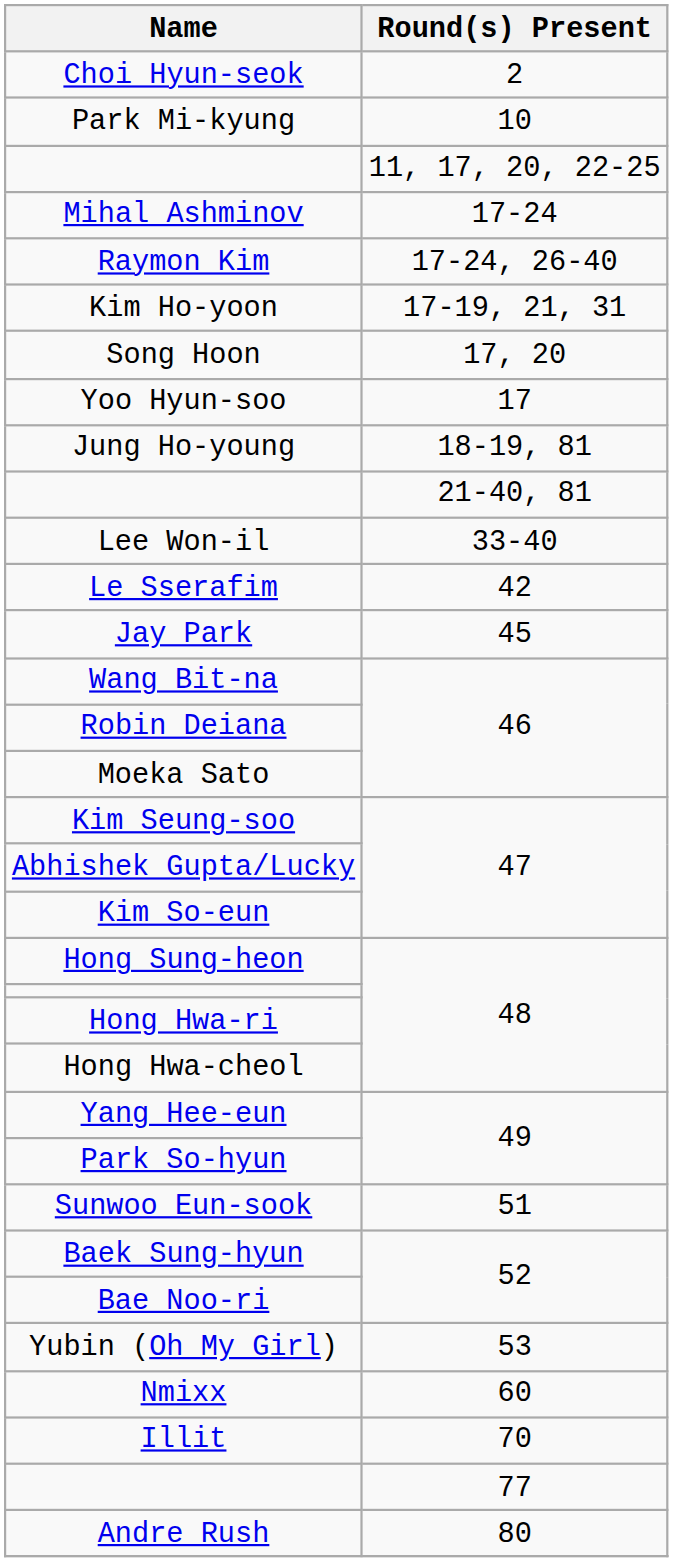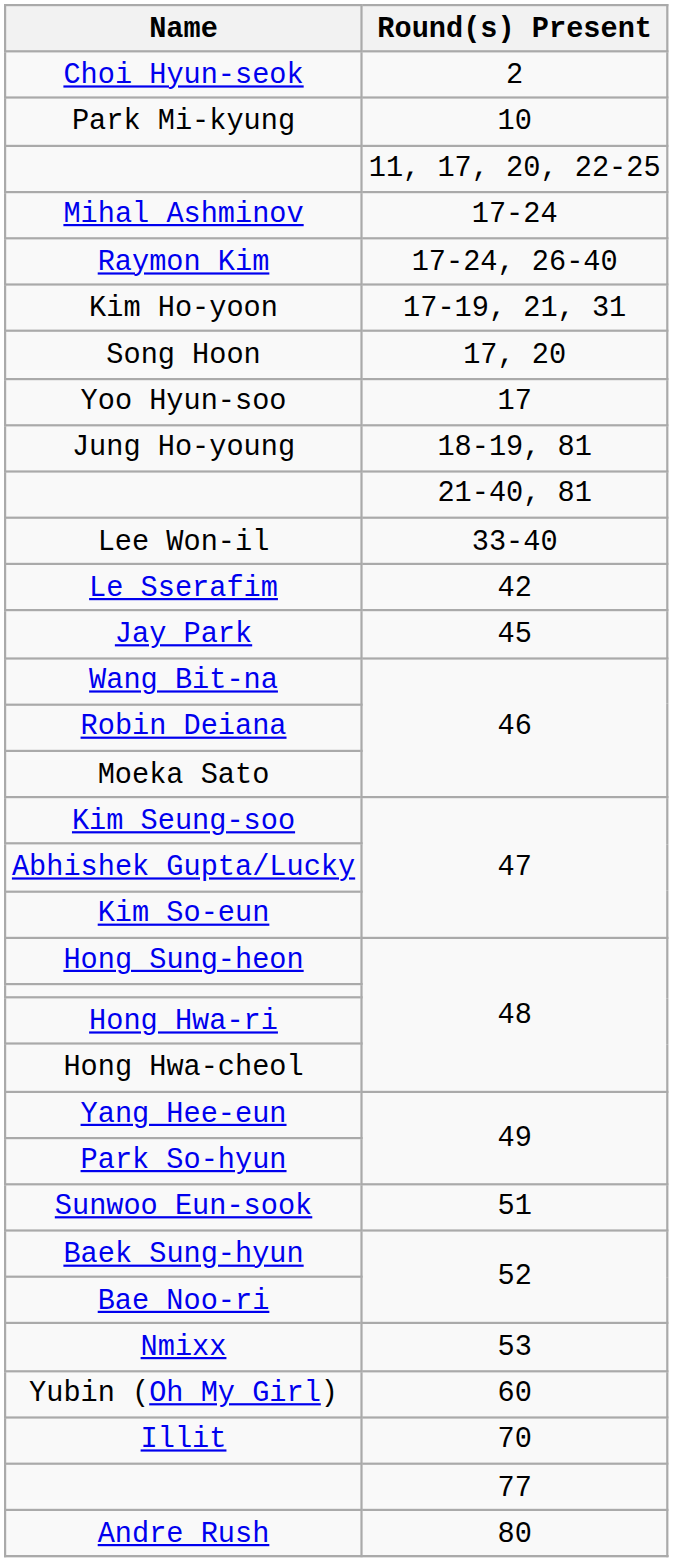(184, 1347) Yubin (Oh My Girl) -> (184, 1347) Nmixx
(184, 1394) Nmixx -> (184, 1394) Yubin (Oh My Girl)
